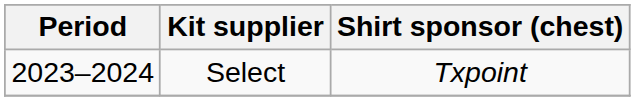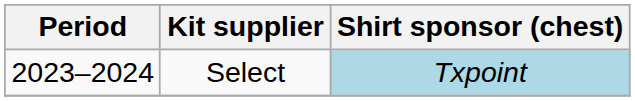(480, 72) no background -> (480, 72) lightblue background
